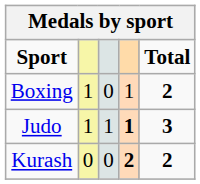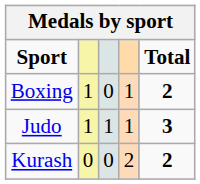(129, 126) bold -> (129, 126) normal
(129, 161) bold -> (129, 161) normal
